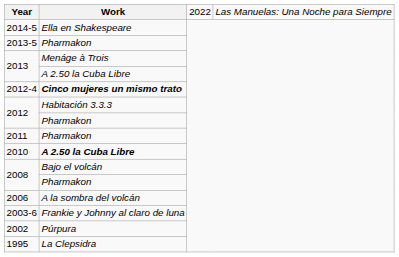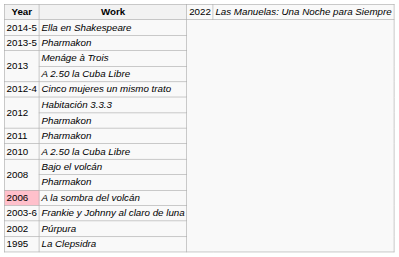(112, 89) bold -> (106, 89) normal
(88, 151) bold -> (86, 151) normal
(17, 197) no background -> (17, 197) pink background
